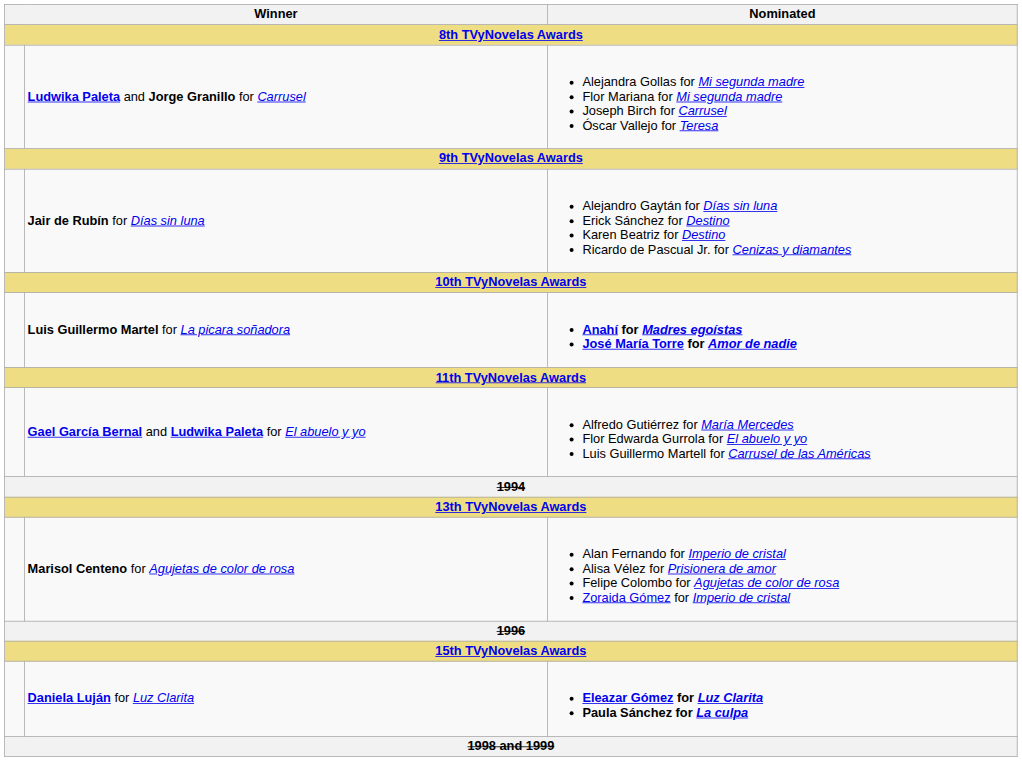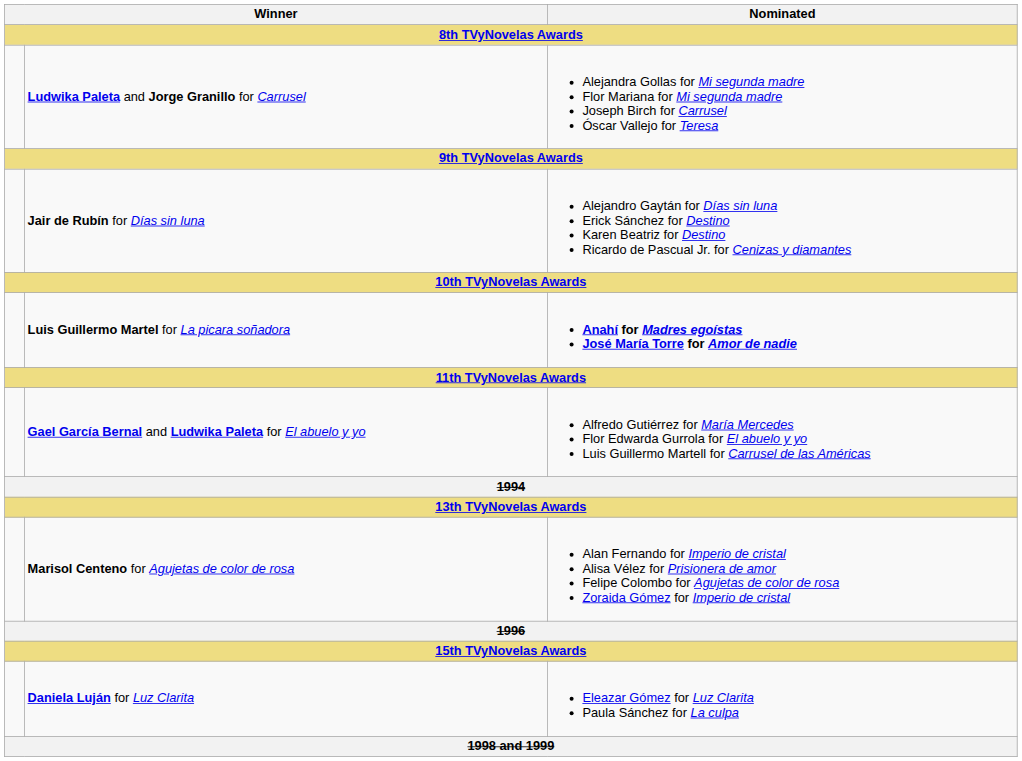(782, 706) bold -> (782, 706) normal
